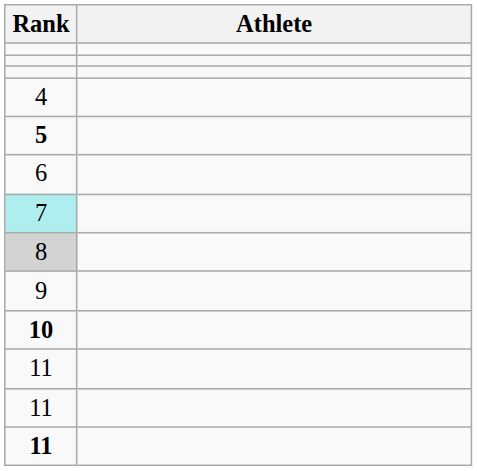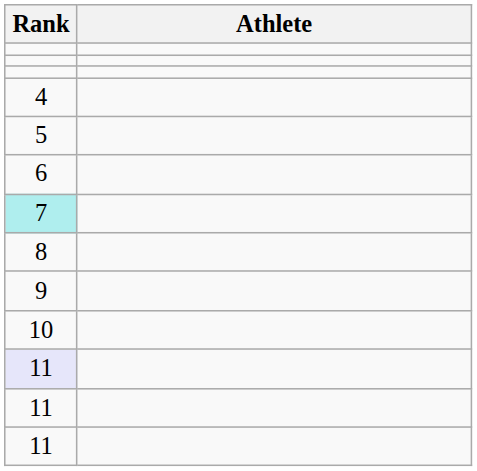(41, 135) bold -> (41, 135) normal
(41, 251) lightgrey background -> (41, 251) no background
(41, 329) bold -> (41, 329) normal
(41, 368) no background -> (41, 368) lavender background
(41, 446) bold -> (41, 446) normal
